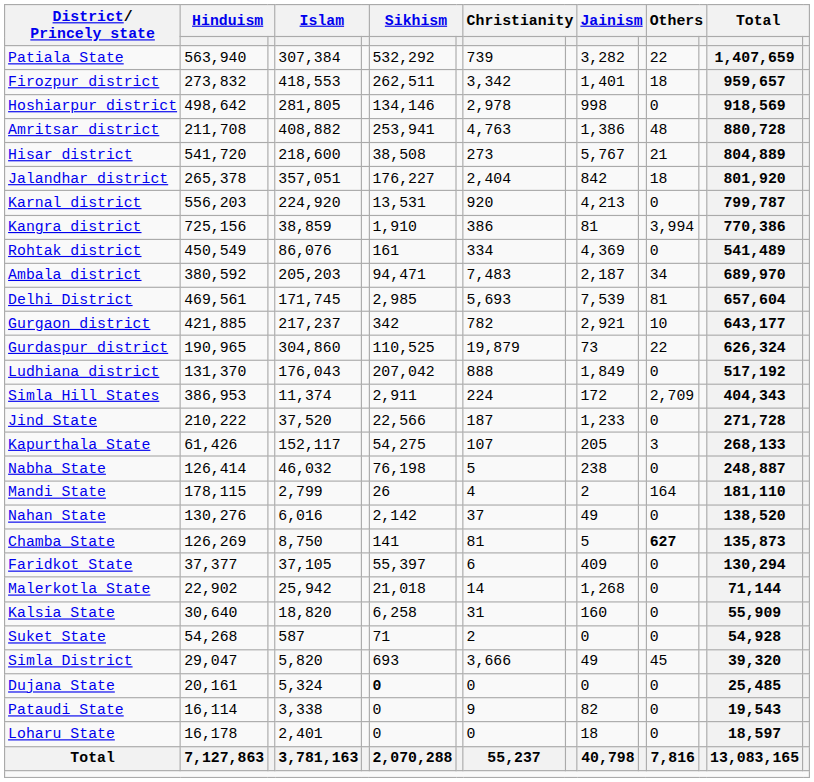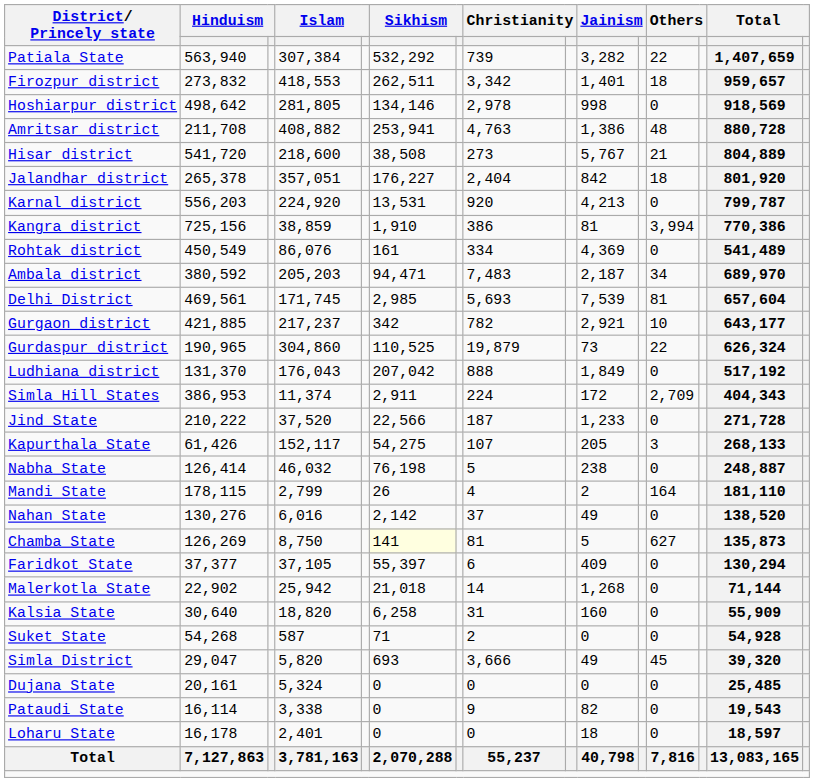(386, 541) no background -> (386, 541) lightyellow background
(663, 541) bold -> (663, 541) normal
(377, 686) bold -> (377, 686) normal
